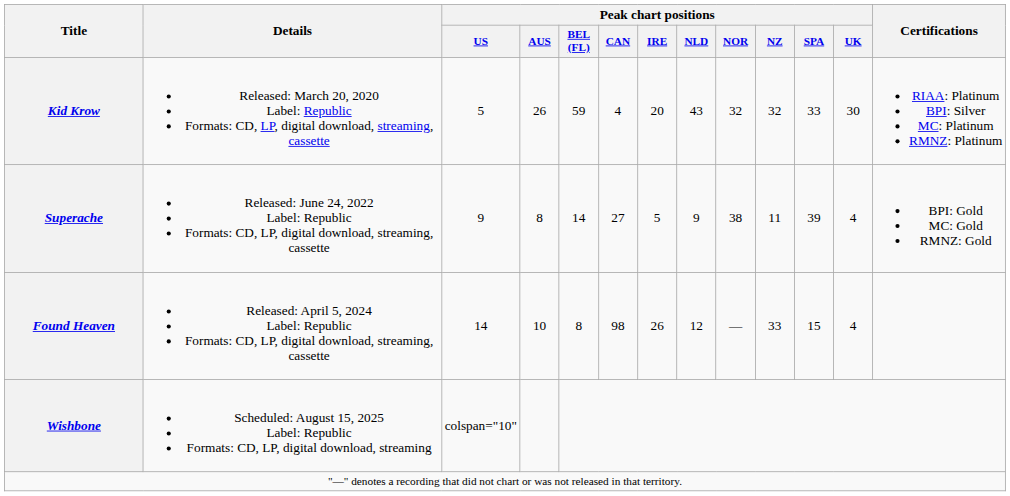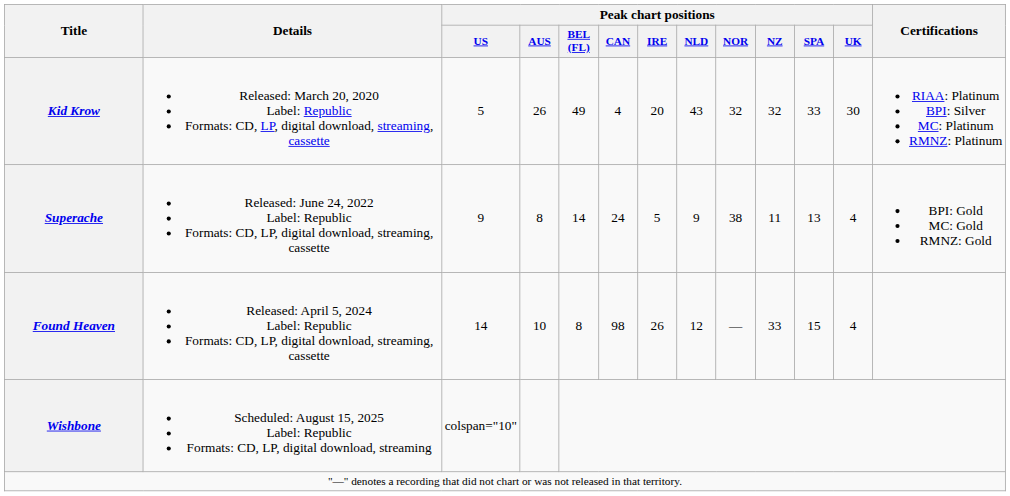(579, 111) 59 -> (579, 111) 49
(618, 218) 27 -> (618, 218) 24
(814, 218) 39 -> (814, 218) 13
